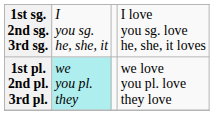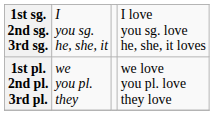(74, 83) paleturquoise background -> (74, 83) no background
